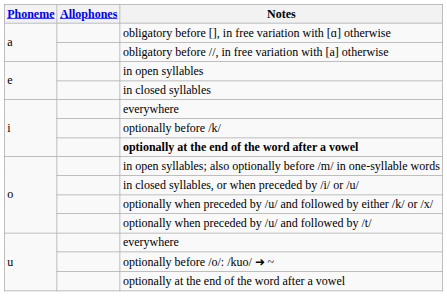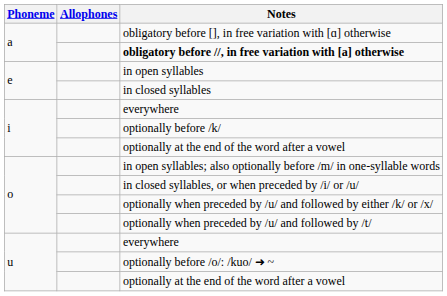(256, 52) normal -> (263, 52) bold
(241, 147) bold -> (234, 147) normal
